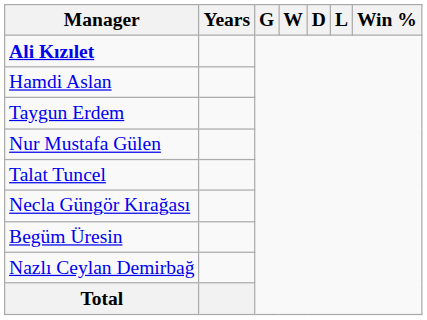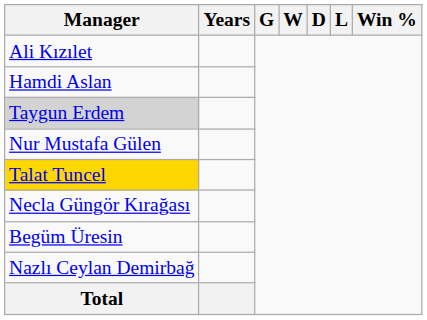(52, 50) bold -> (51, 50) normal
(67, 112) no background -> (67, 112) lightgrey background
(57, 174) no background -> (57, 174) gold background
